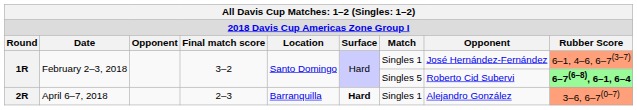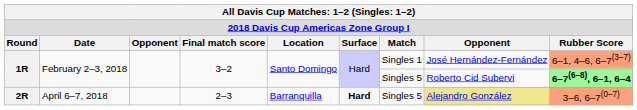(402, 96) Singles 1 -> (402, 96) Singles 5
(469, 96) no background -> (469, 96) khaki background
